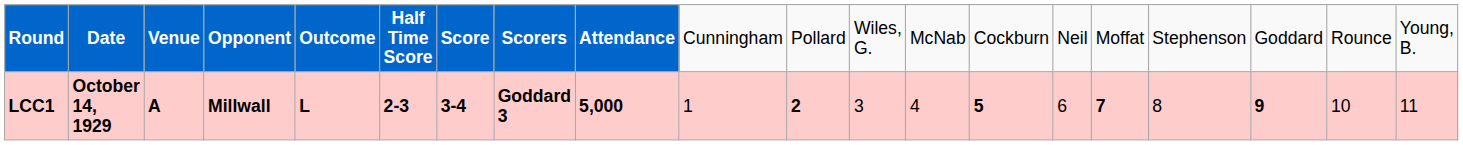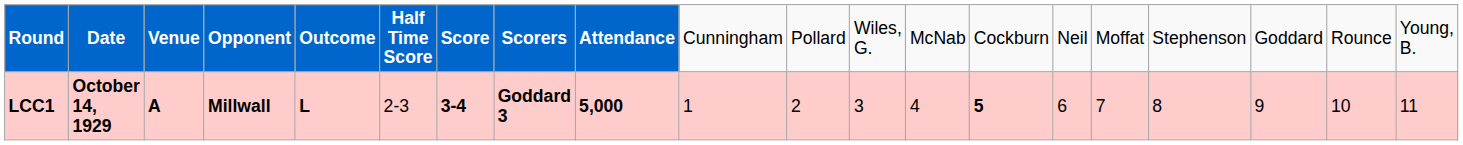(396, 105) bold -> (396, 105) normal
(796, 105) bold -> (796, 105) normal
(1101, 105) bold -> (1101, 105) normal
(1259, 105) bold -> (1259, 105) normal
